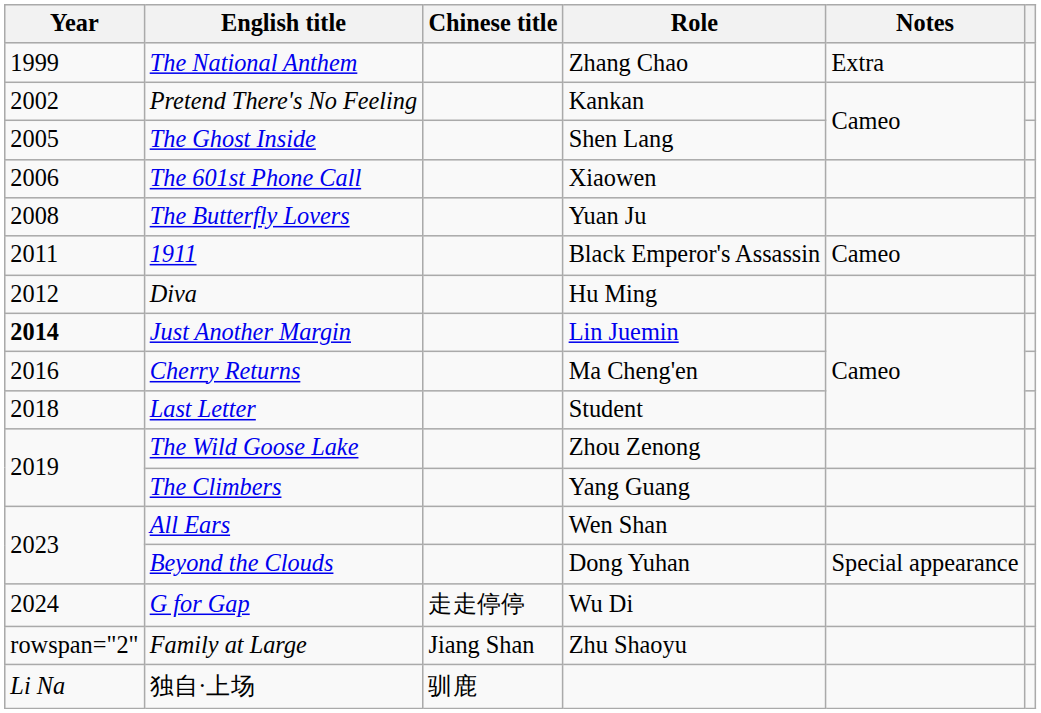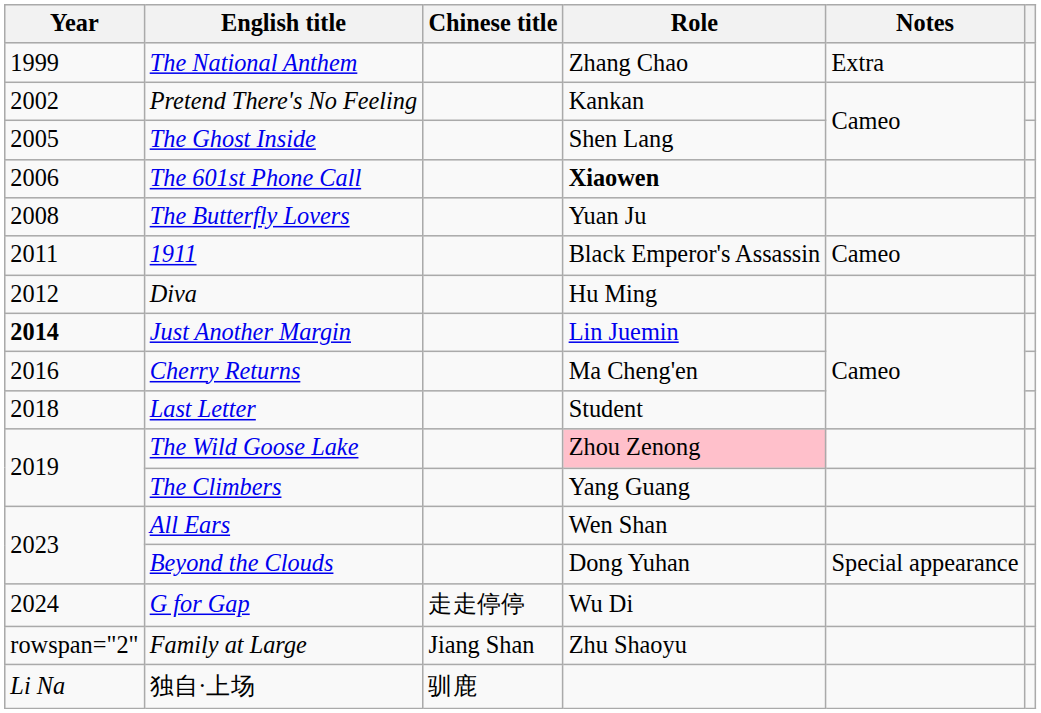(613, 178) normal -> (614, 178) bold
(634, 448) no background -> (634, 448) pink background
